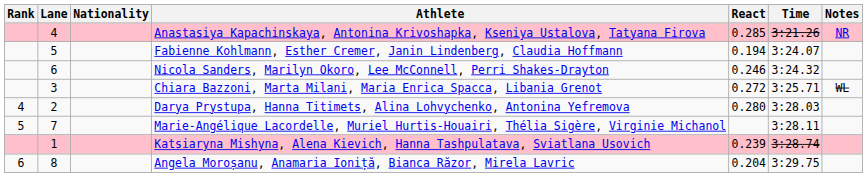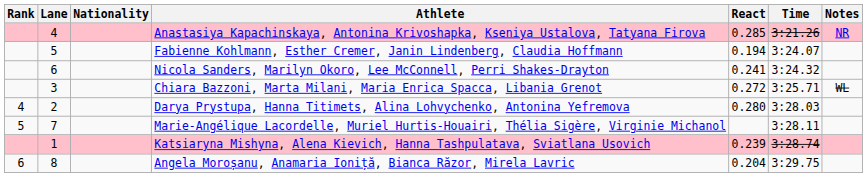(749, 70) 0.246 -> (749, 70) 0.241
